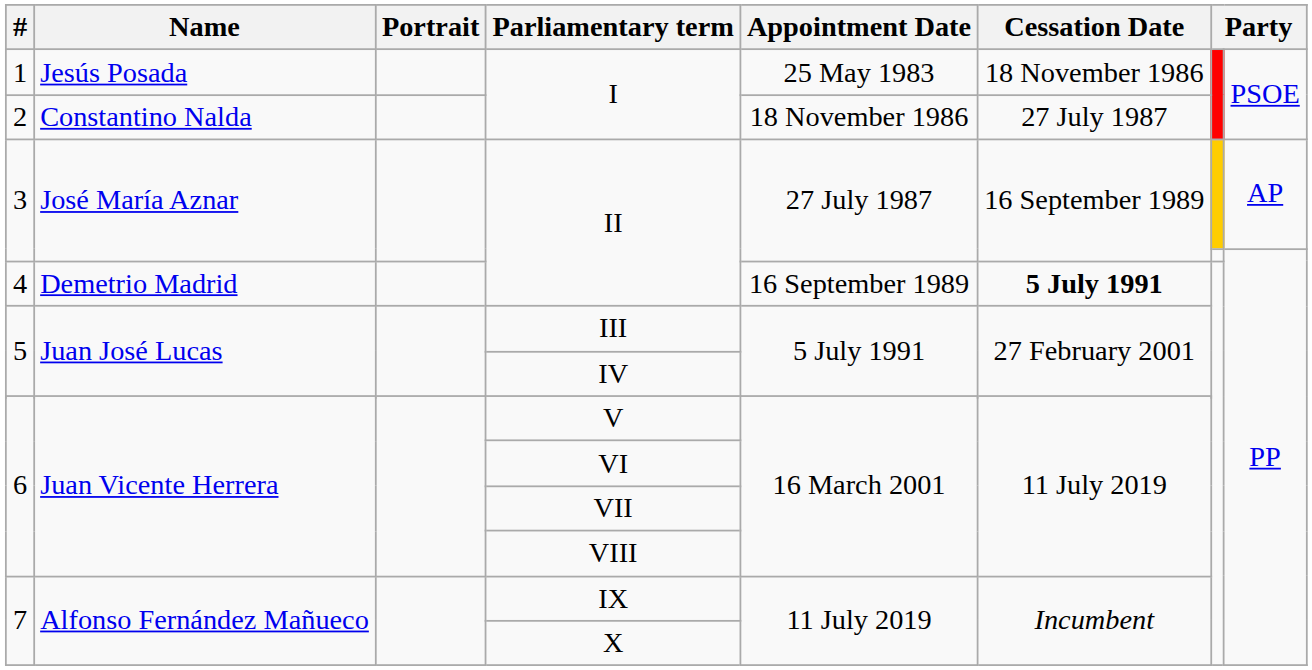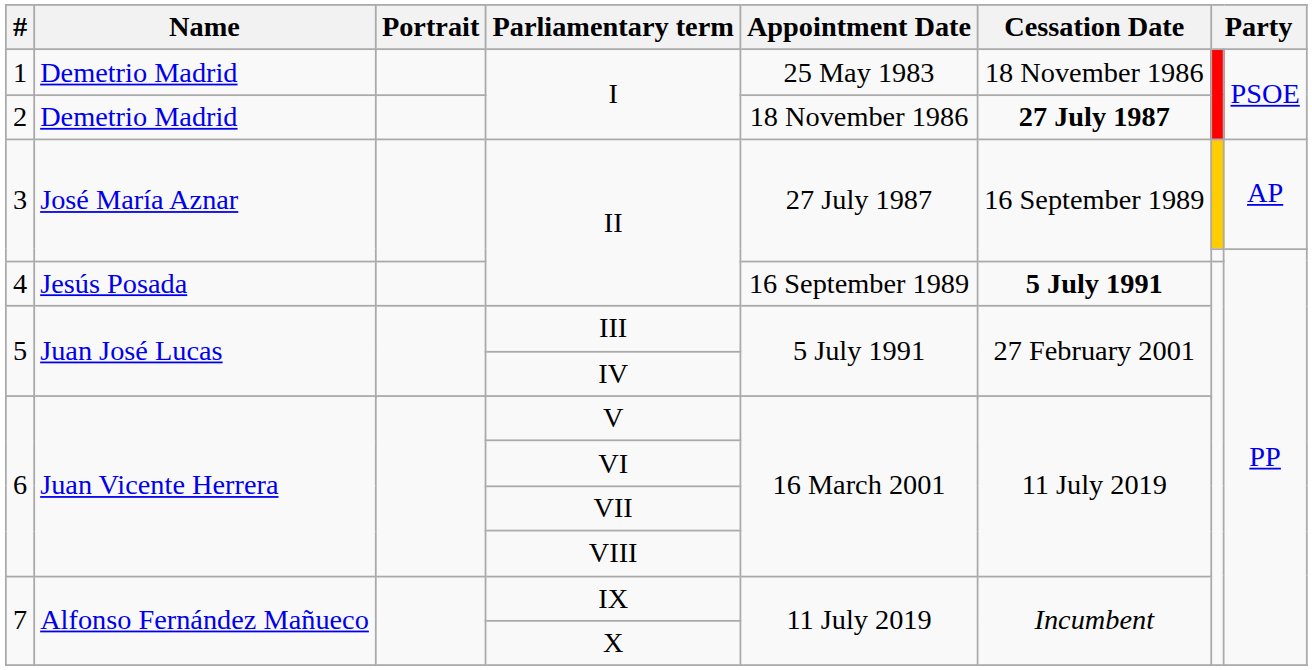(114, 71) Jesús Posada -> (139, 71) Demetrio Madrid
(146, 116) Constantino Nalda -> (139, 116) Demetrio Madrid
(1094, 116) normal -> (1094, 116) bold
(139, 283) Demetrio Madrid -> (114, 283) Jesús Posada
